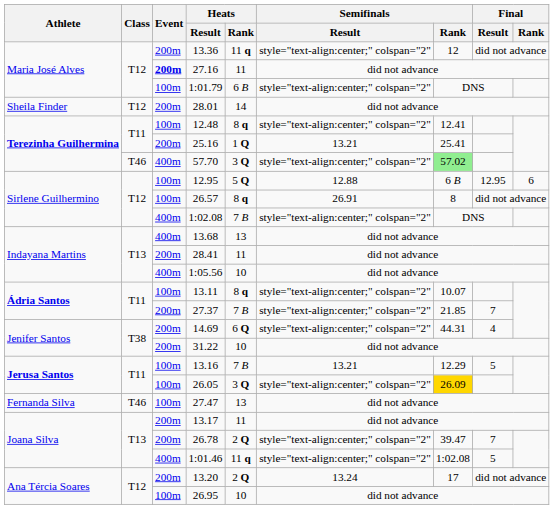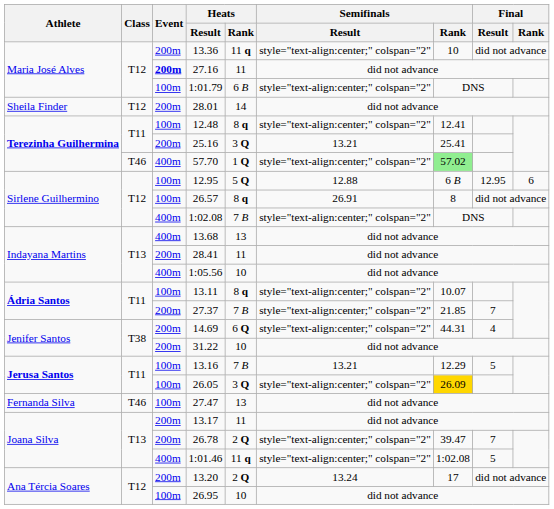(453, 51) 12 -> (453, 51) 10
(241, 143) 1 Q -> (241, 143) 3 Q
(241, 162) 3 Q -> (241, 162) 1 Q
